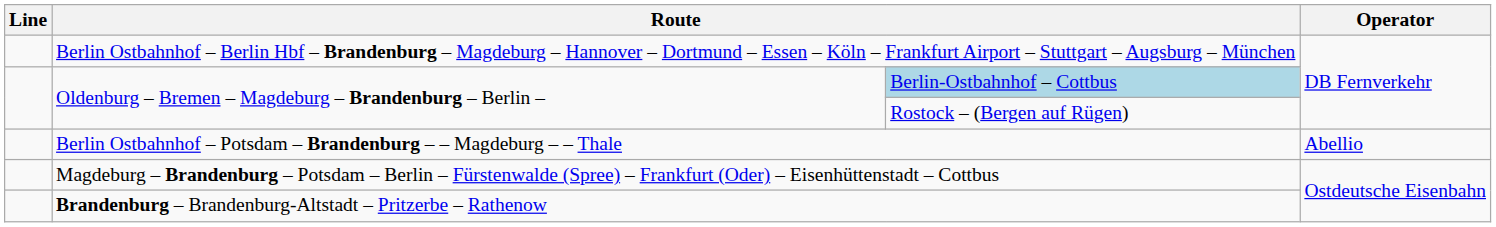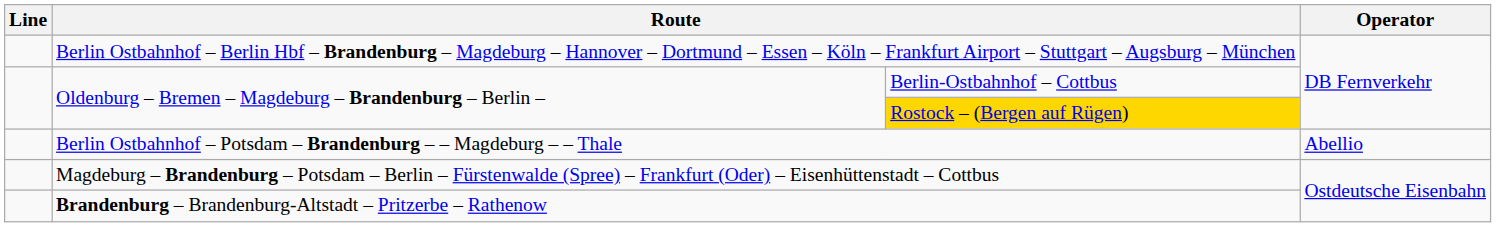(1004, 81) lightblue background -> (1004, 81) no background
(1009, 112) no background -> (1009, 112) gold background
